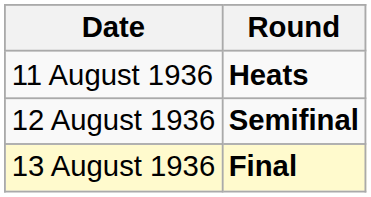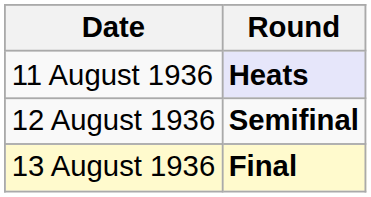(269, 74) no background -> (269, 74) lavender background
